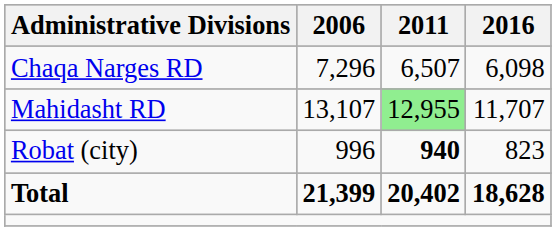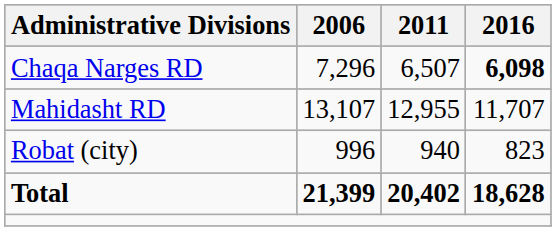(515, 67) normal -> (515, 67) bold
(424, 109) lightgreen background -> (424, 109) no background
(440, 151) bold -> (440, 151) normal
